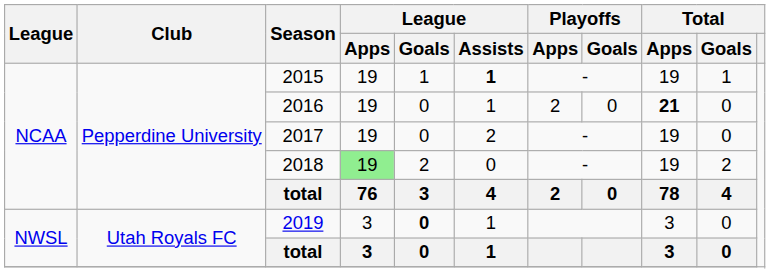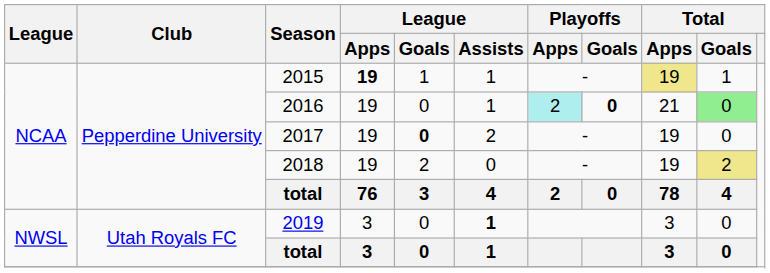(367, 77) normal -> (367, 77) bold
(491, 77) bold -> (491, 77) normal
(669, 77) no background -> (669, 77) khaki background
(555, 106) no background -> (555, 106) paleturquoise background
(612, 106) normal -> (612, 106) bold
(669, 106) bold -> (669, 106) normal
(726, 106) no background -> (726, 106) lightgreen background
(424, 135) normal -> (424, 135) bold
(367, 164) lightgreen background -> (367, 164) no background
(726, 164) no background -> (726, 164) khaki background
(424, 223) bold -> (424, 223) normal
(491, 223) normal -> (491, 223) bold
